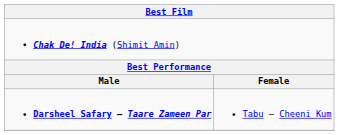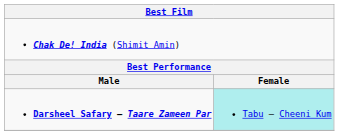(274, 114) no background -> (274, 114) paleturquoise background
